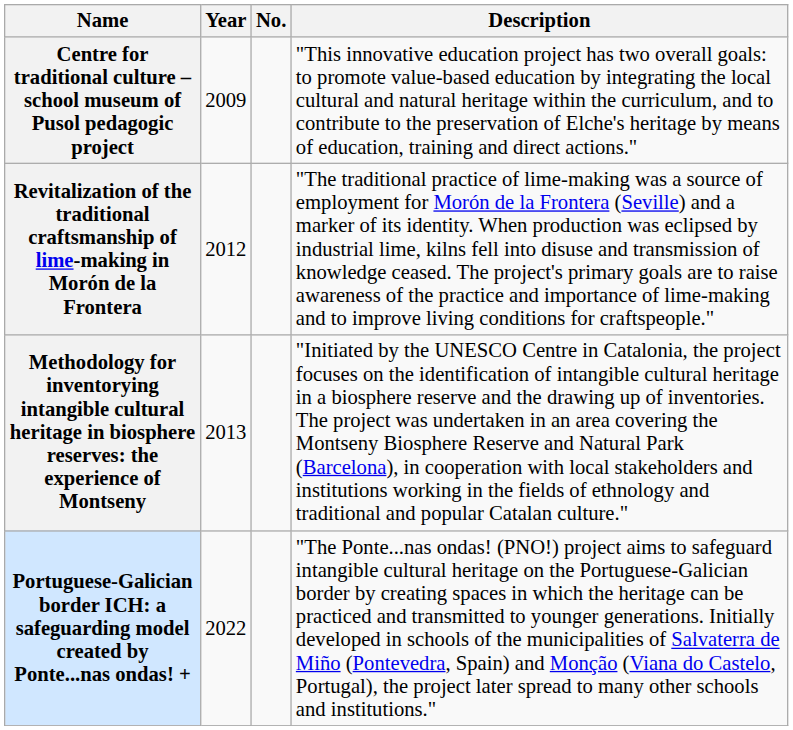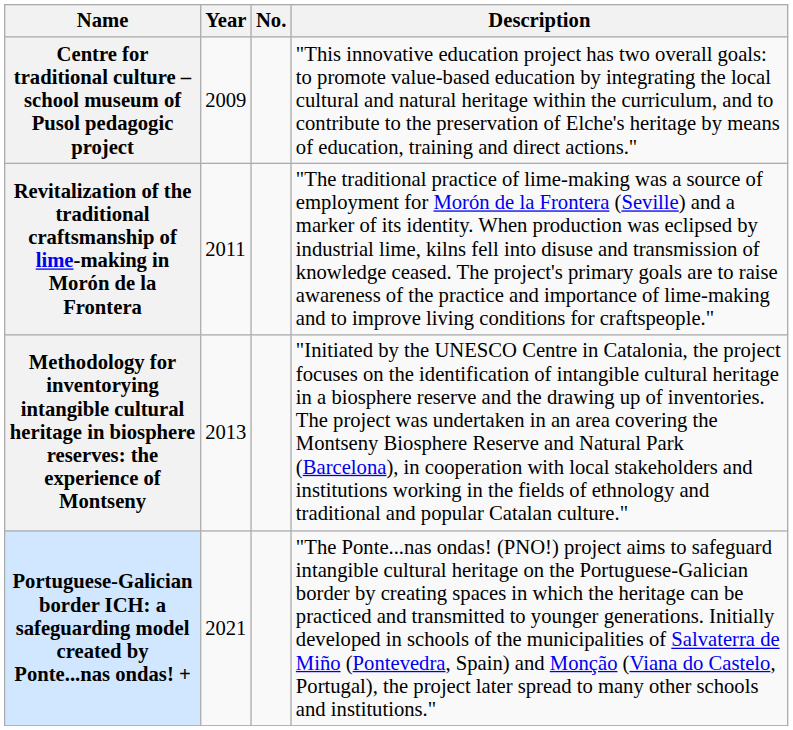(226, 248) 2012 -> (225, 248) 2011
(226, 627) 2022 -> (226, 627) 2021
